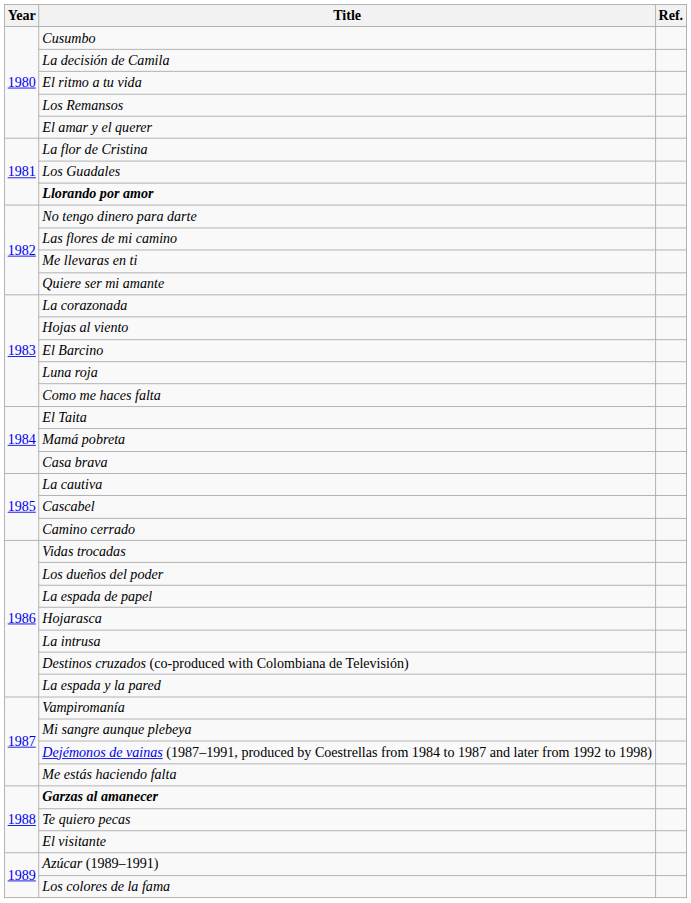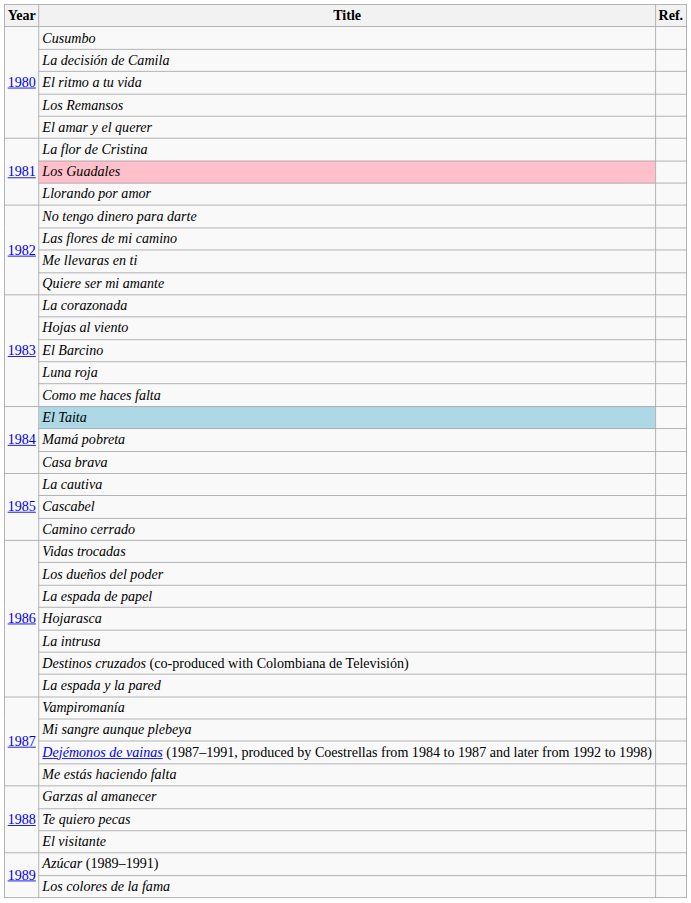(81, 171) no background -> (81, 171) pink background
(98, 194) bold -> (97, 194) normal
(65, 417) no background -> (65, 417) lightblue background
(100, 797) bold -> (99, 797) normal
